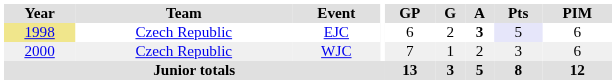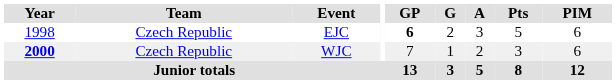(40, 32) khaki background -> (40, 32) no background
(410, 32) normal -> (410, 32) bold
(480, 32) bold -> (480, 32) normal
(518, 32) lavender background -> (518, 32) no background
(40, 51) normal -> (40, 51) bold
